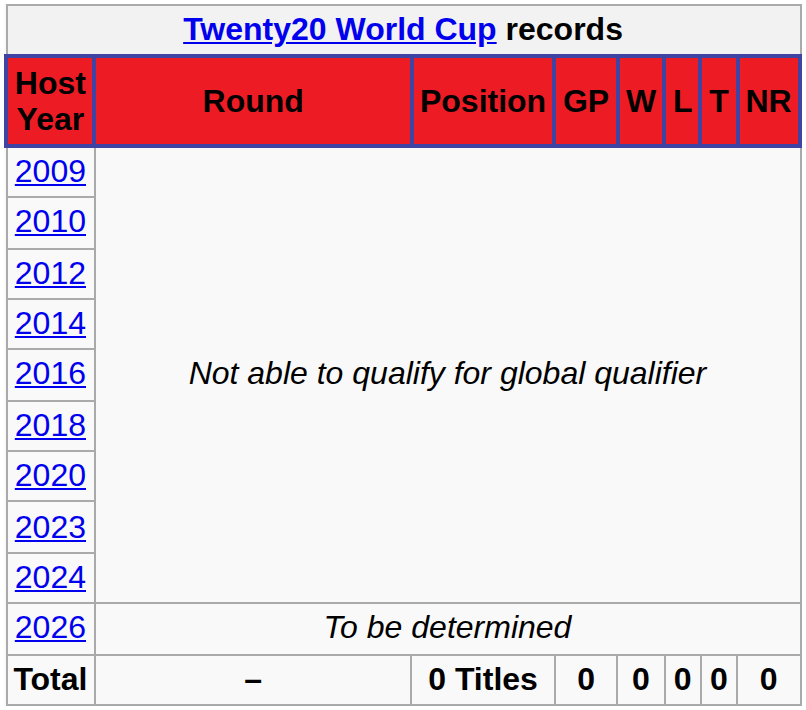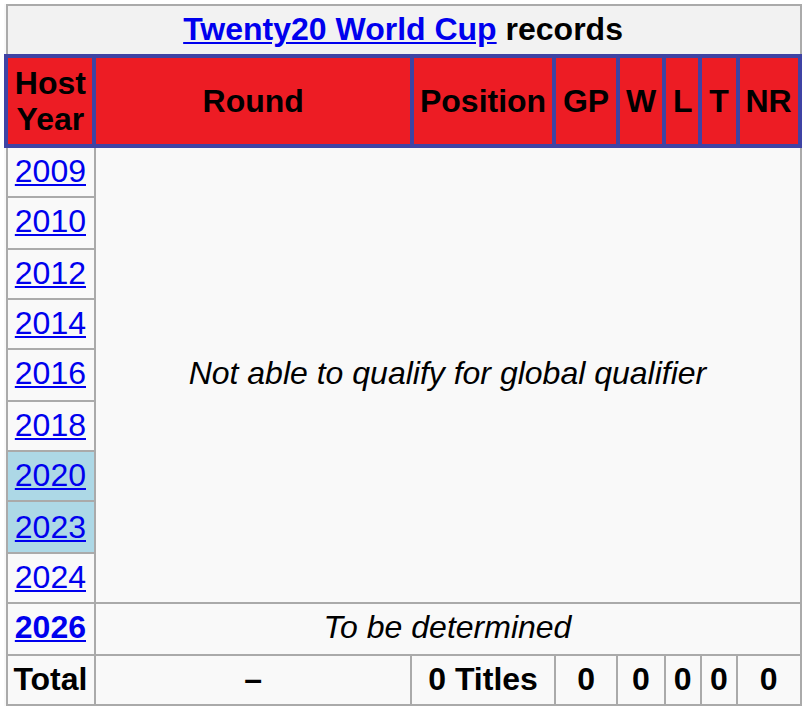(50, 475) no background -> (50, 475) lightblue background
(50, 526) no background -> (50, 526) lightblue background
(50, 628) normal -> (50, 628) bold
